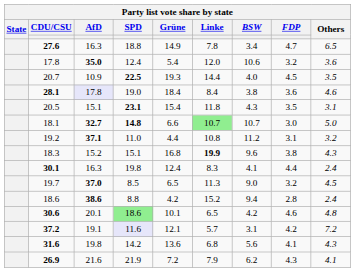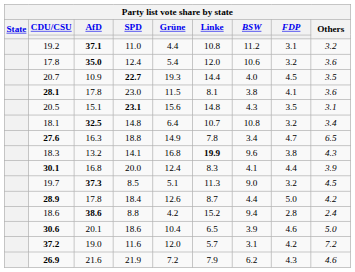rows swapped: (51, 47) <-> (51, 138)
(133, 77) 22.5 -> (133, 77) 22.7
(94, 92) lavender background -> (94, 92) no background
(133, 92) 19.0 -> (133, 92) 23.0
(173, 92) 18.4 -> (173, 92) 11.5
(212, 92) 8.4 -> (212, 92) 8.1
(291, 92) 3.6 -> (291, 92) 4.1
(331, 92) 4.6 -> (331, 92) 3.6
(173, 108) 15.4 -> (173, 108) 15.6
(212, 108) 11.8 -> (212, 108) 14.8
(94, 123) 32.7 -> (94, 123) 32.5
(133, 123) bold -> (133, 123) normal
(173, 123) 6.6 -> (173, 123) 6.4
(212, 123) lightgreen background -> (212, 123) no background
(252, 123) 10.7 -> (252, 123) 10.8
(291, 123) 3.0 -> (291, 123) 3.2
(331, 123) 5.0 -> (331, 123) 3.4
(94, 153) 15.2 -> (94, 153) 13.2
(133, 153) 15.1 -> (133, 153) 14.1
(94, 168) 16.3 -> (94, 168) 16.8
(133, 168) 19.8 -> (133, 168) 20.0
(331, 168) 2.4 -> (331, 168) 3.9
(94, 184) 37.0 -> (94, 184) 37.3
(173, 184) 6.5 -> (173, 184) 5.1
+ row: (51, 199)
(133, 214) lightgreen background -> (133, 229) no background
(173, 214) 10.1 -> (173, 229) 10.4
(252, 214) 4.2 -> (252, 229) 3.9
(331, 214) 4.8 -> (331, 229) 5.0
(94, 229) 19.1 -> (94, 244) 19.0
(133, 229) lavender background -> (133, 244) no background
(173, 229) 12.1 -> (173, 244) 12.0
- row: (51, 244)
(331, 260) 4.1 -> (331, 260) 4.6
